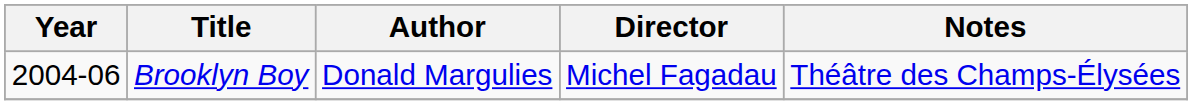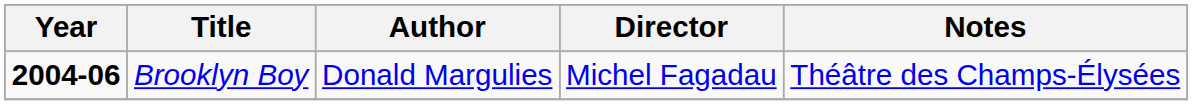(66, 74) normal -> (66, 74) bold
